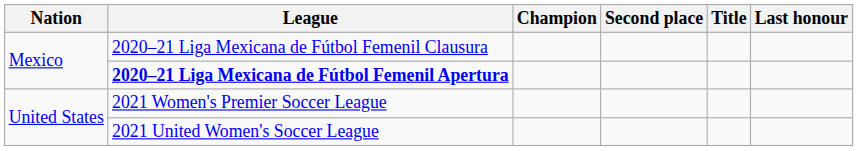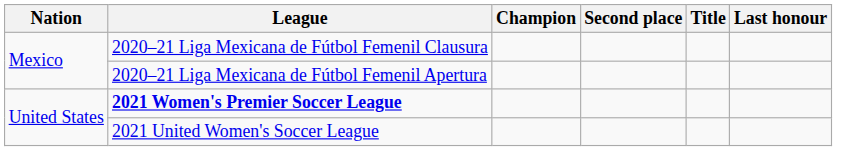(310, 74) bold -> (299, 74) normal
(249, 103) normal -> (257, 103) bold
